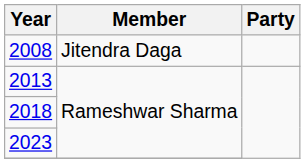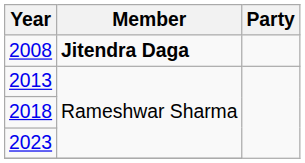(121, 50) normal -> (125, 50) bold
